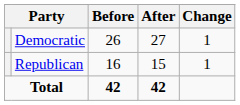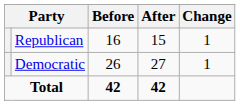rows swapped: (50, 40) <-> (49, 64)
